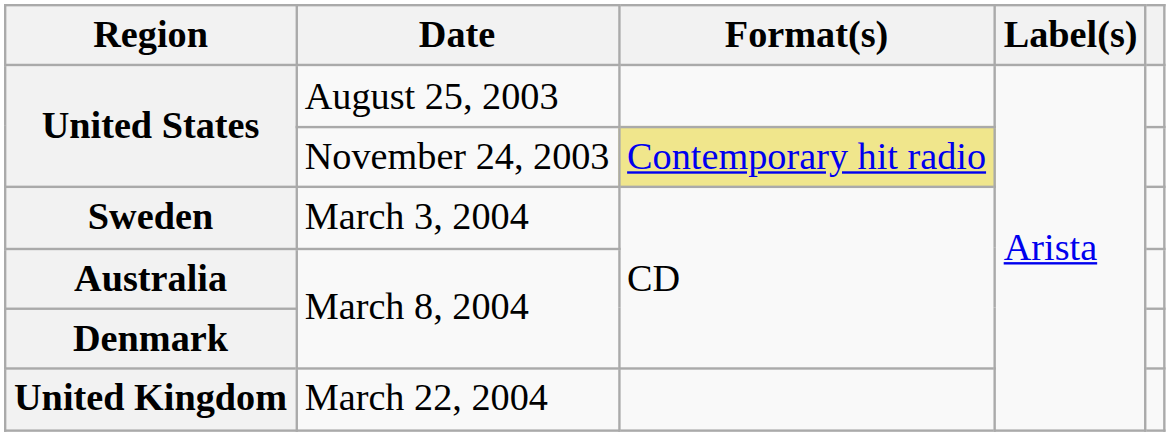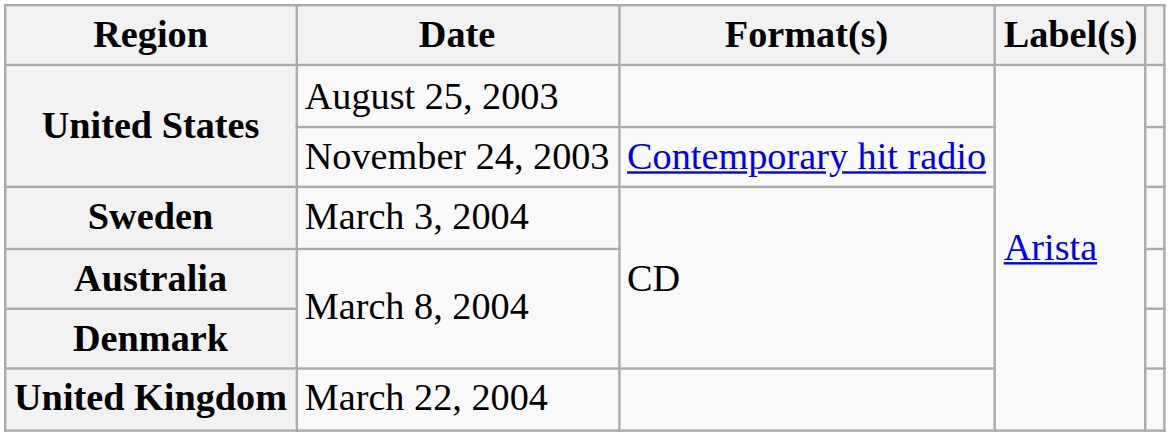(807, 156) khaki background -> (807, 156) no background
